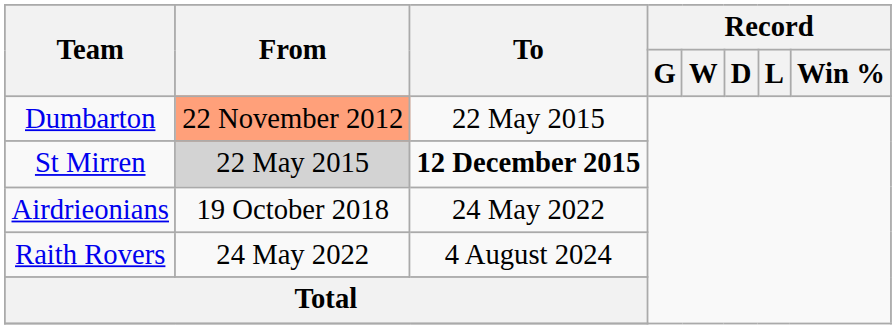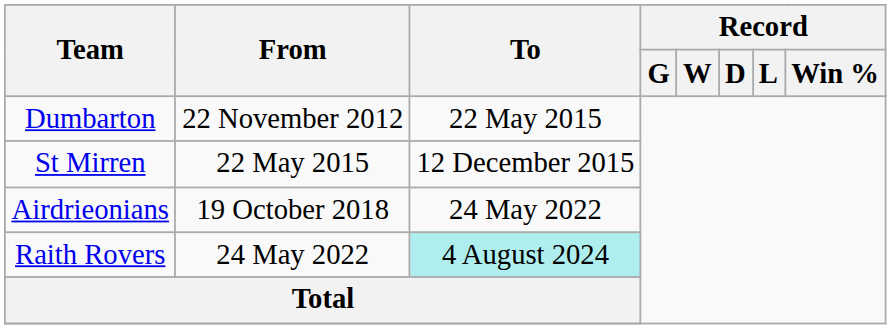(293, 118) lightsalmon background -> (293, 118) no background
(293, 163) lightgrey background -> (293, 163) no background
(528, 163) bold -> (525, 163) normal
(528, 254) no background -> (525, 254) paleturquoise background
